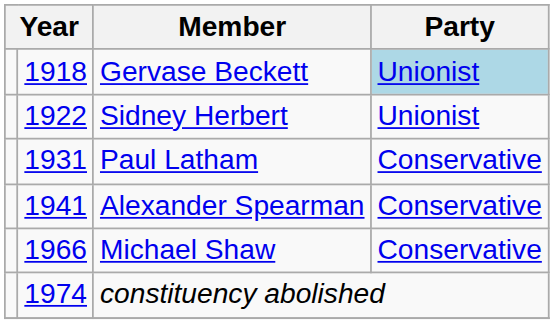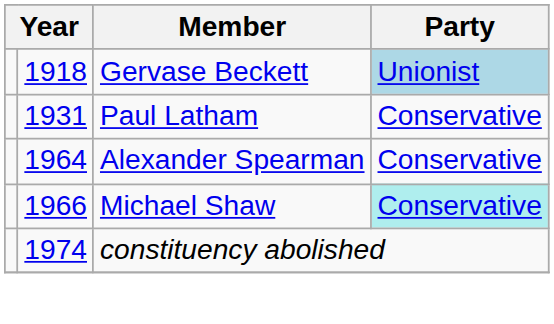- row: (194, 116)
(56, 205) 1941 -> (56, 160) 1964
(460, 250) no background -> (460, 205) paleturquoise background
